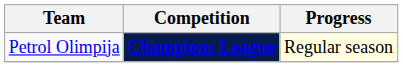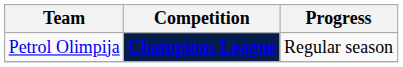(339, 47) lightyellow background -> (339, 47) no background
